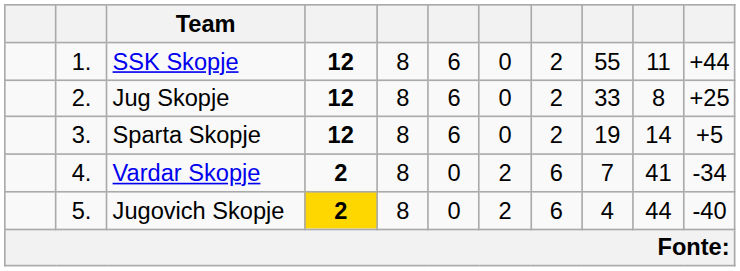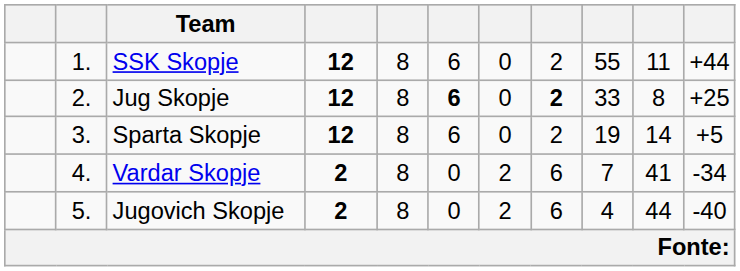(454, 98) normal -> (454, 98) bold
(556, 98) normal -> (556, 98) bold
(341, 210) gold background -> (341, 210) no background
